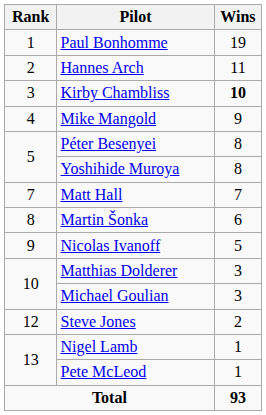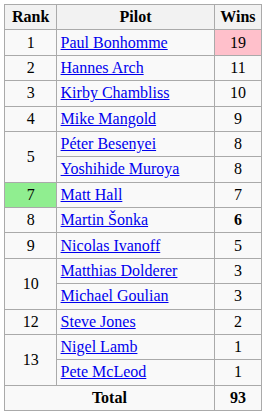(238, 42) no background -> (238, 42) pink background
(238, 93) bold -> (238, 93) normal
(31, 194) no background -> (31, 194) lightgreen background
(238, 220) normal -> (238, 220) bold
